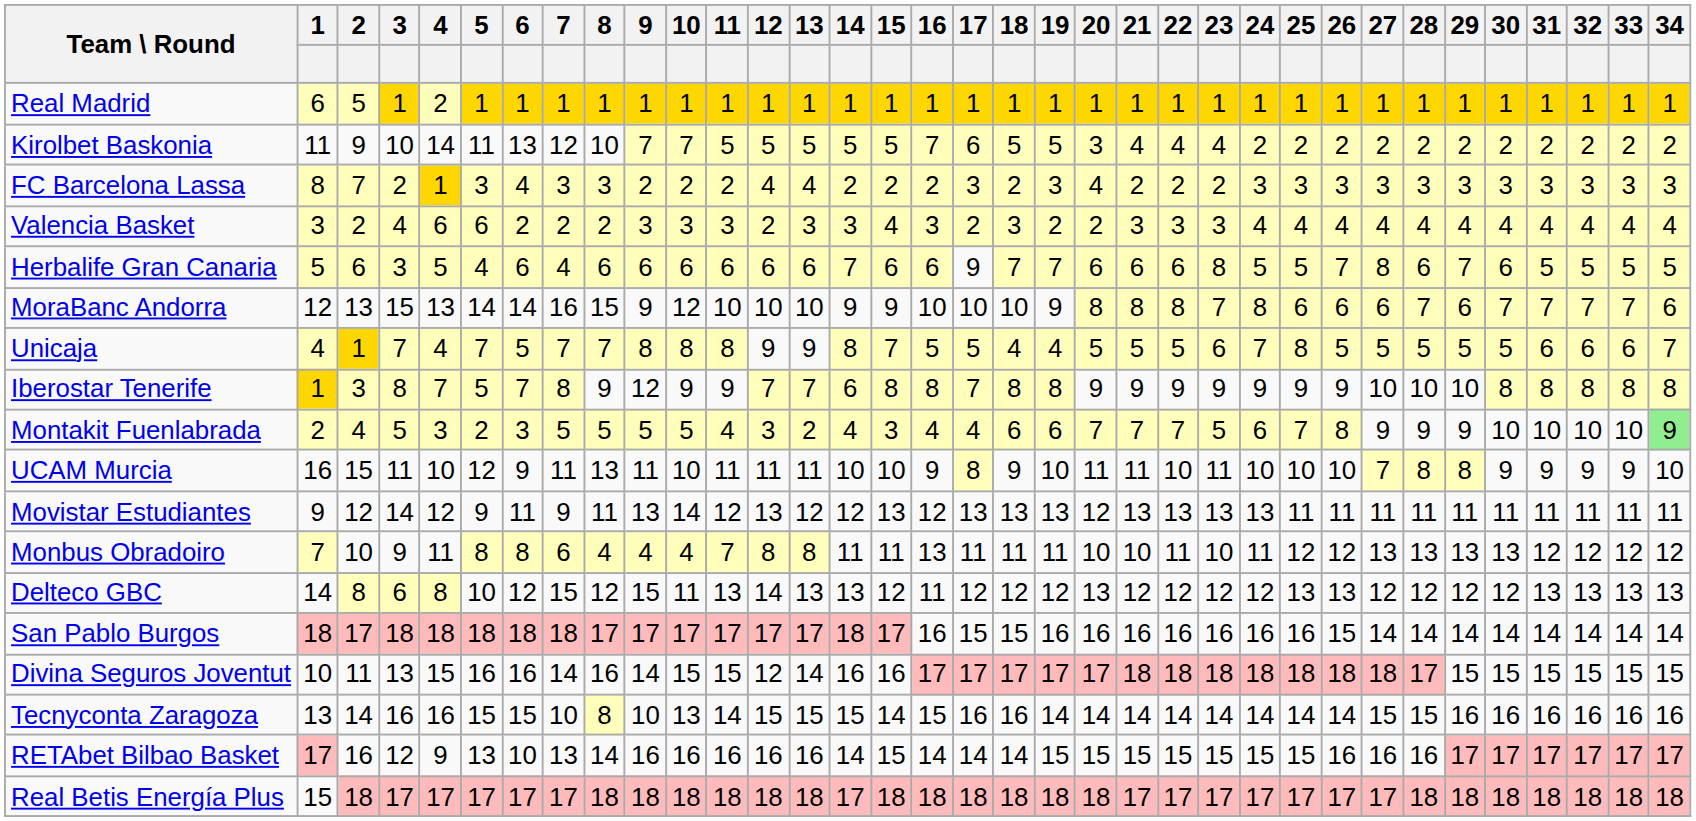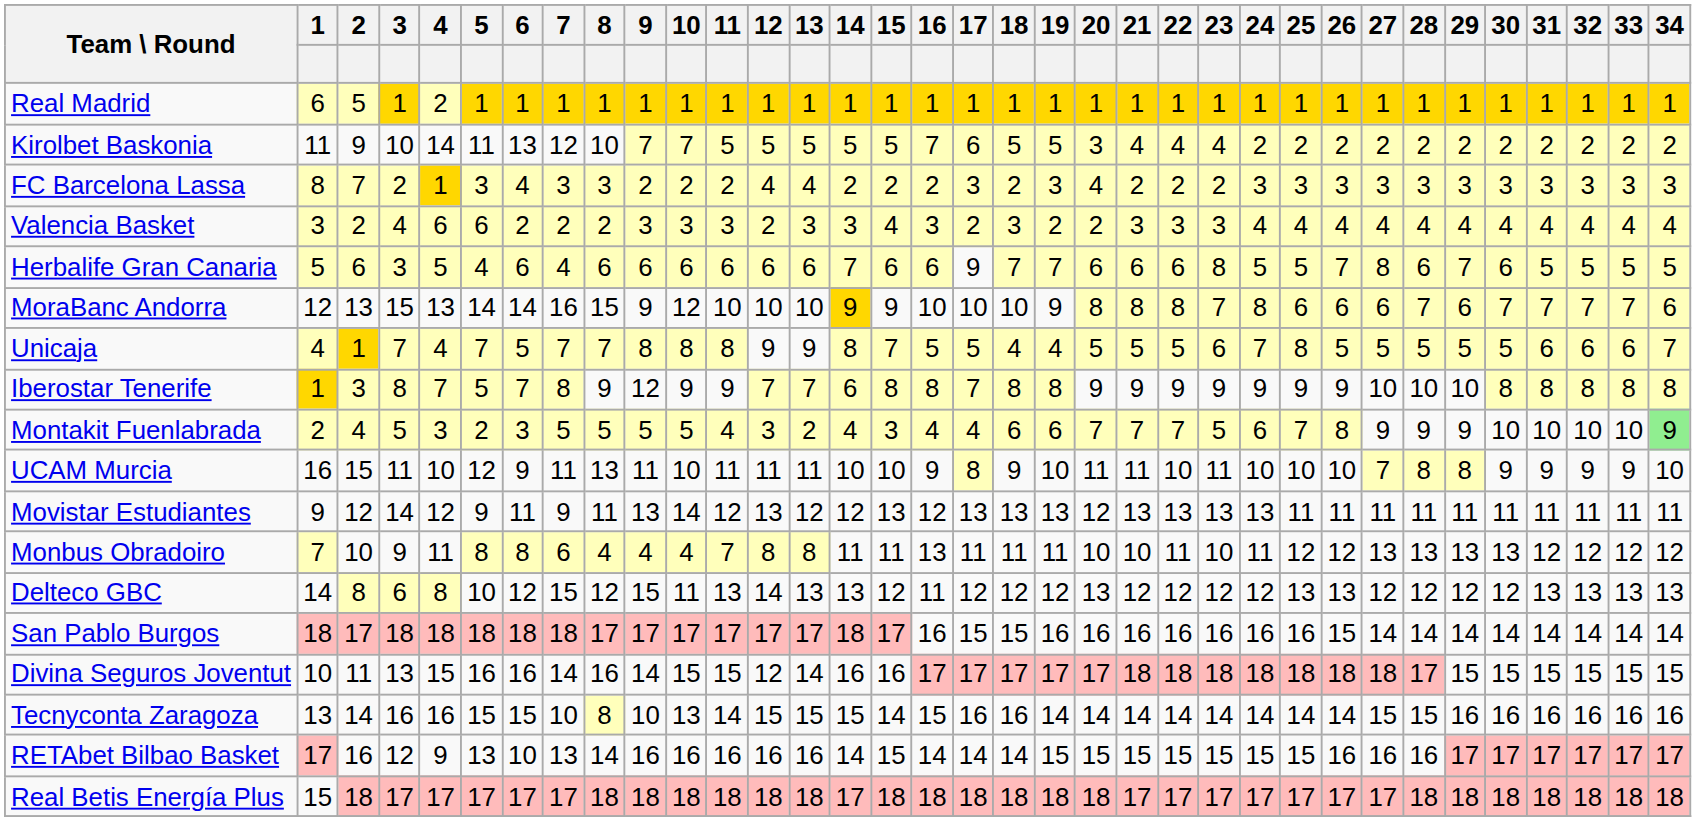(850, 307) no background -> (850, 307) gold background
